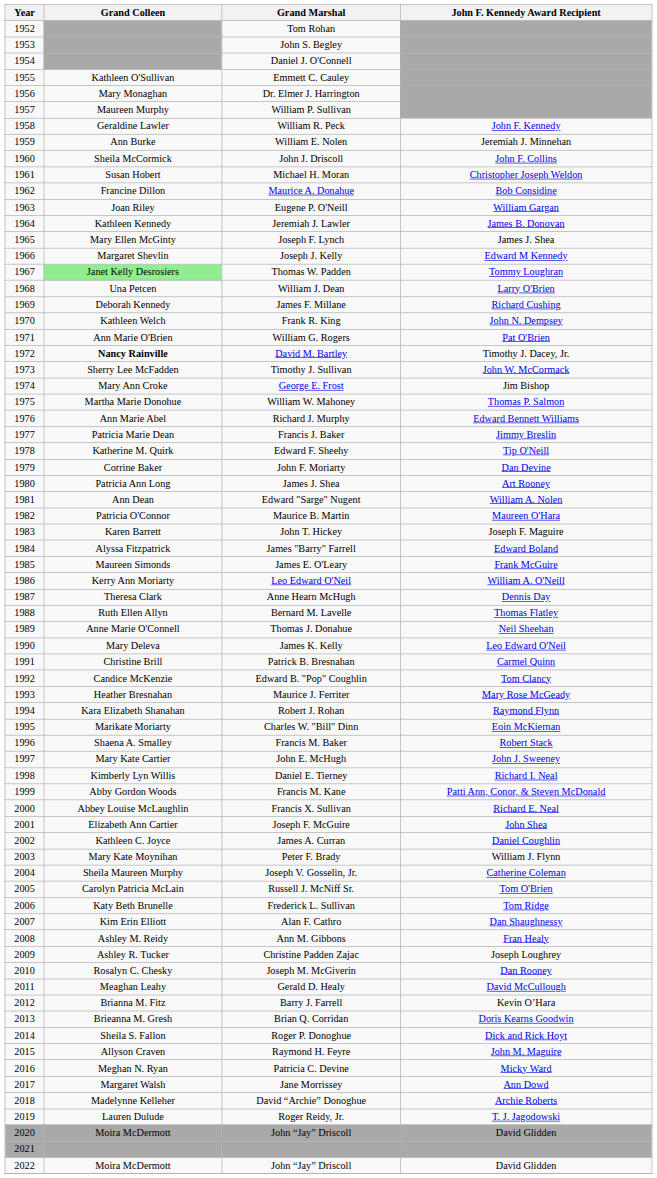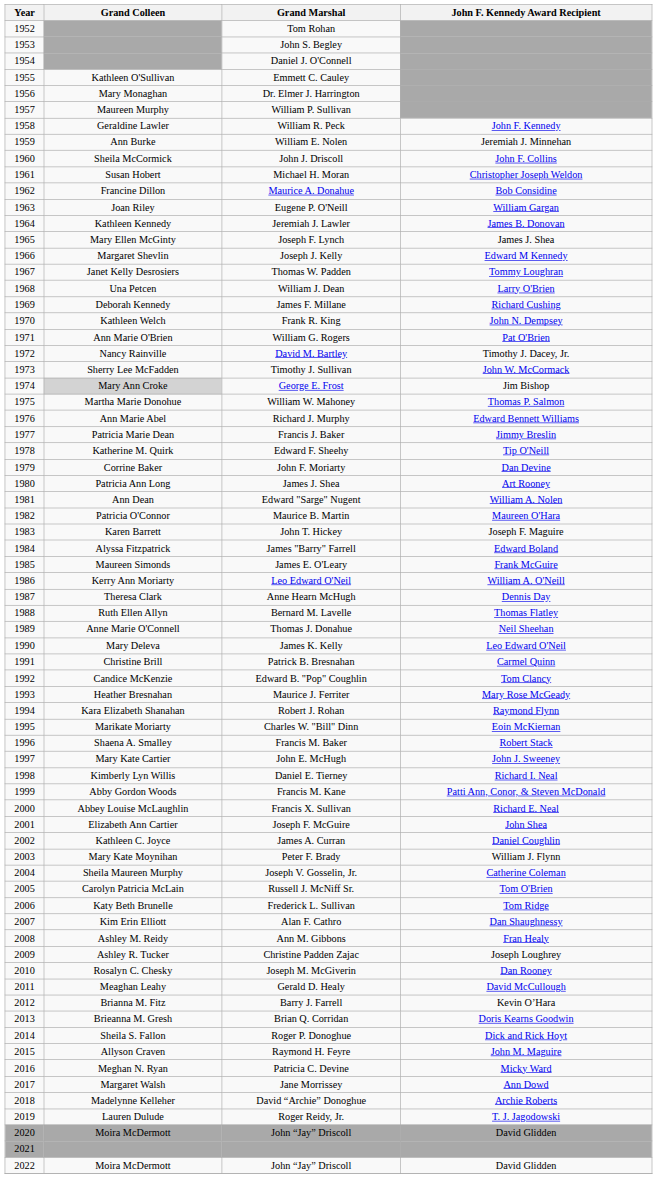(133, 272) lightgreen background -> (133, 272) no background
(133, 353) bold -> (133, 353) normal
(133, 386) no background -> (133, 386) lightgrey background
